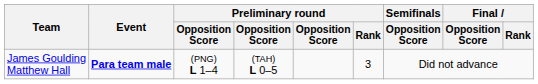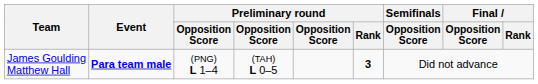(368, 65) normal -> (368, 65) bold
